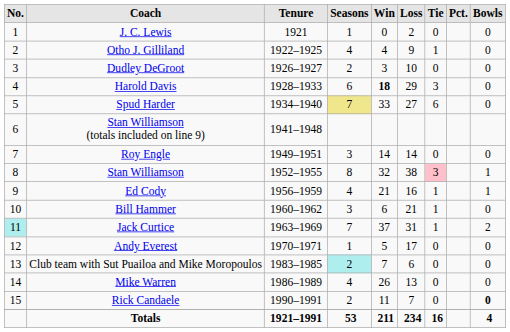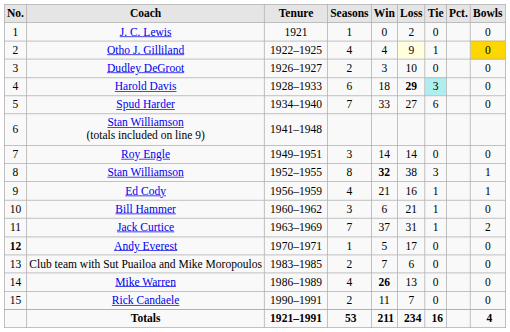(411, 50) no background -> (411, 50) lightyellow background
(488, 50) no background -> (488, 50) gold background
(384, 86) bold -> (384, 86) normal
(411, 86) normal -> (411, 86) bold
(436, 86) no background -> (436, 86) paleturquoise background
(349, 104) khaki background -> (349, 104) no background
(384, 172) normal -> (384, 172) bold
(436, 172) pink background -> (436, 172) no background
(15, 227) paleturquoise background -> (15, 227) no background
(15, 245) normal -> (15, 245) bold
(349, 264) paleturquoise background -> (349, 264) no background
(384, 282) normal -> (384, 282) bold
(488, 300) bold -> (488, 300) normal
